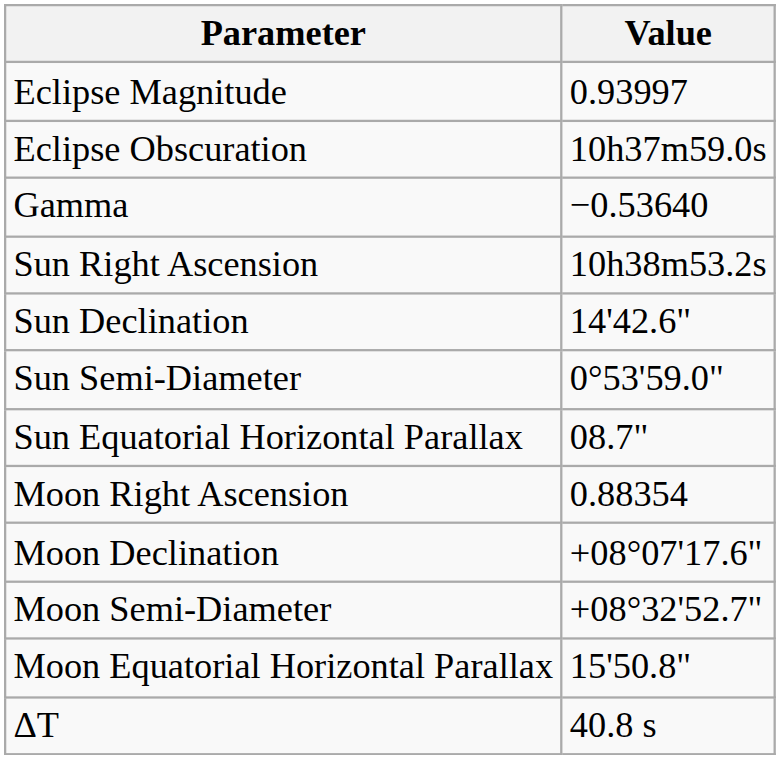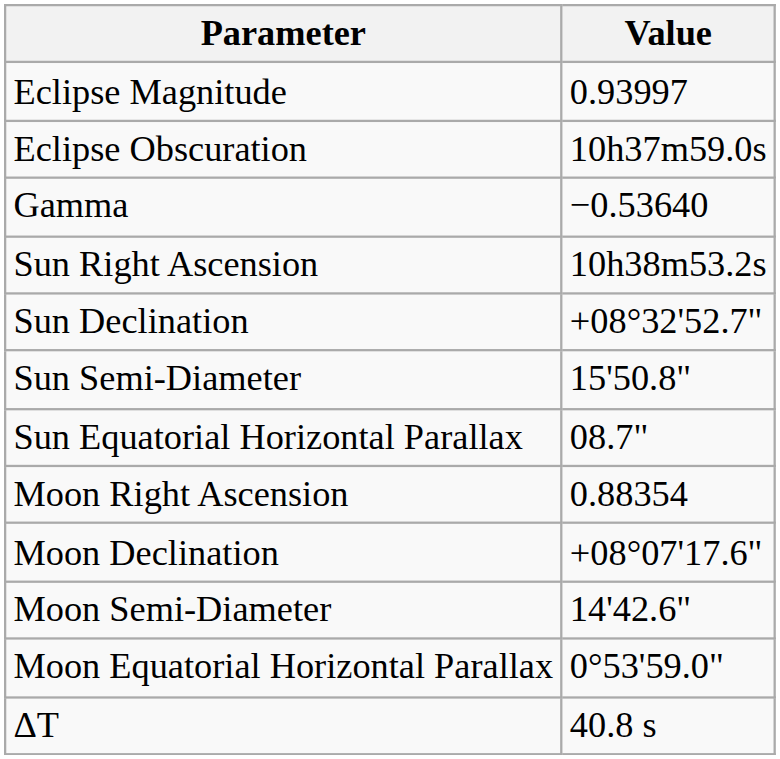(631, 321) 14'42.6" -> (666, 321) +08°32'52.7"
(647, 378) 0°53'59.0" -> (631, 378) 15'50.8"
(666, 609) +08°32'52.7" -> (631, 609) 14'42.6"
(631, 666) 15'50.8" -> (647, 666) 0°53'59.0"
